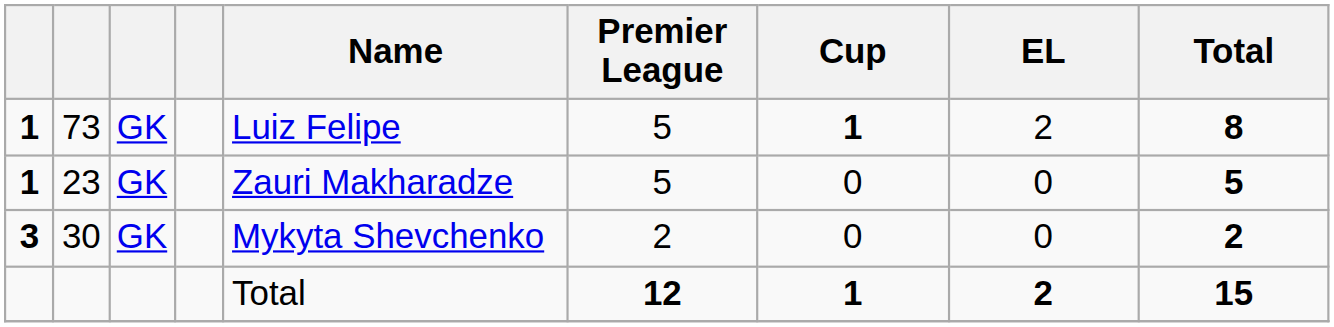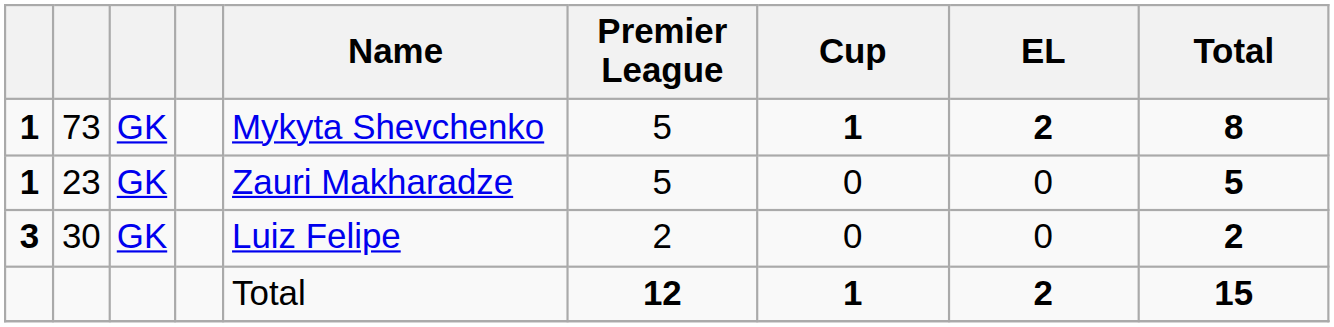(316, 126) Luiz Felipe -> (388, 126) Mykyta Shevchenko
(1043, 126) normal -> (1043, 126) bold
(388, 237) Mykyta Shevchenko -> (316, 237) Luiz Felipe
